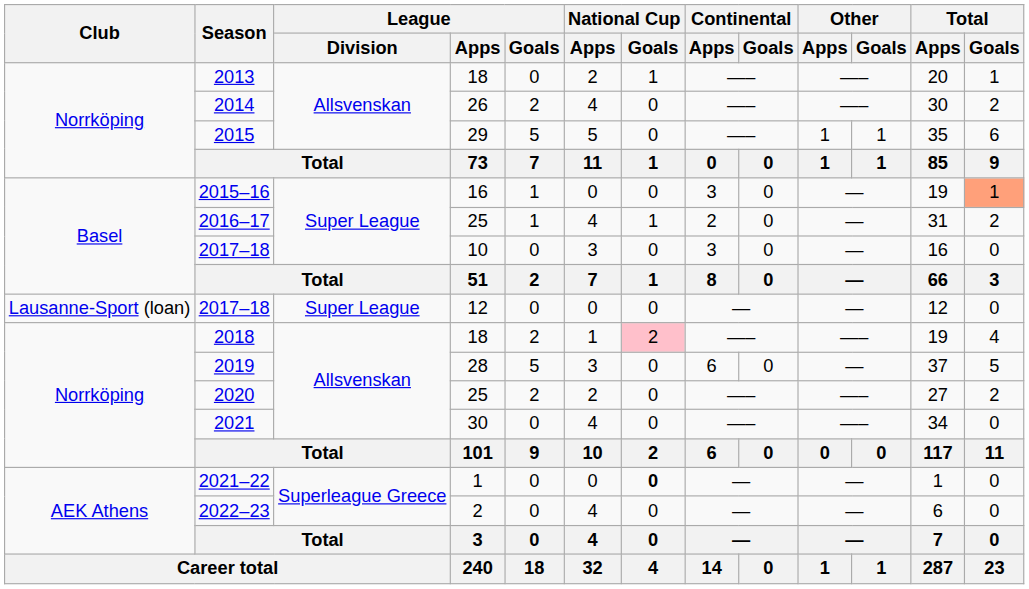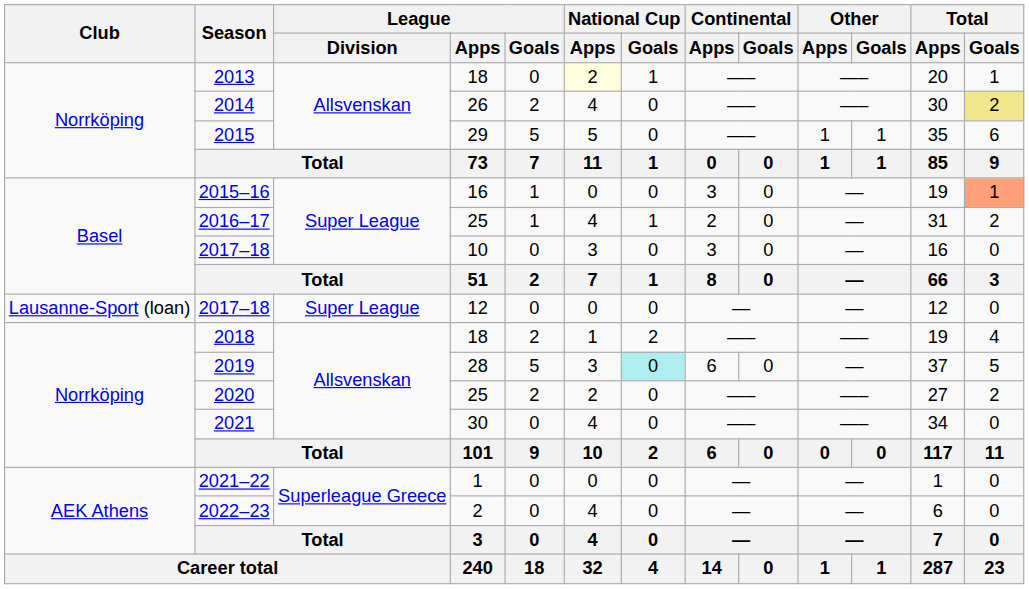(593, 76) no background -> (593, 76) lightyellow background
(994, 105) no background -> (994, 105) khaki background
(653, 337) pink background -> (653, 337) no background
(653, 366) no background -> (653, 366) paleturquoise background
(653, 481) bold -> (653, 481) normal
